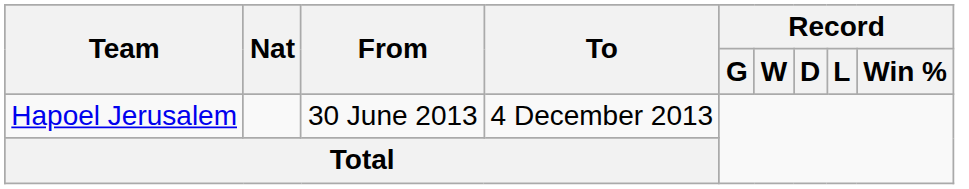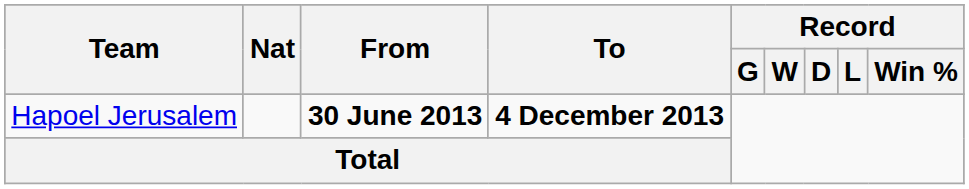(393, 115) normal -> (395, 115) bold
(602, 115) normal -> (610, 115) bold
